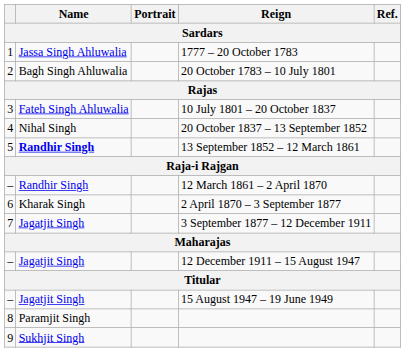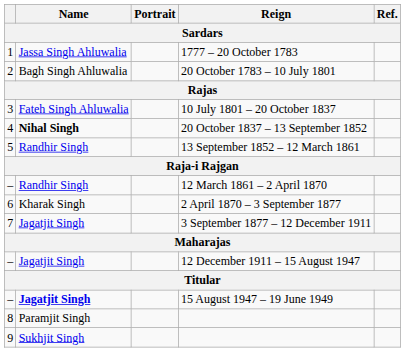(48, 128) normal -> (49, 128) bold
(56, 147) bold -> (54, 147) normal
(52, 299) normal -> (55, 299) bold
